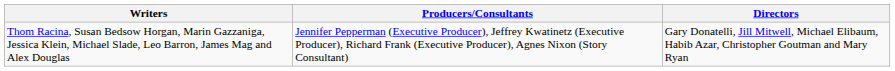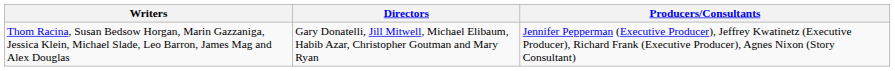columns swapped: (477, 13) <-> (776, 13)
